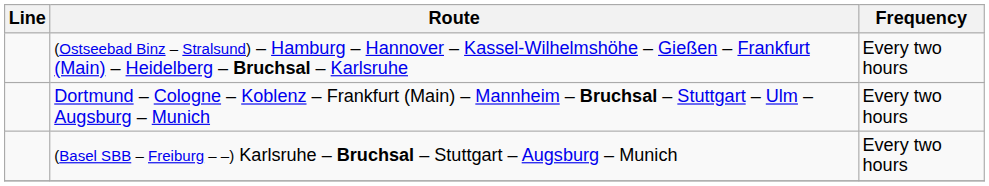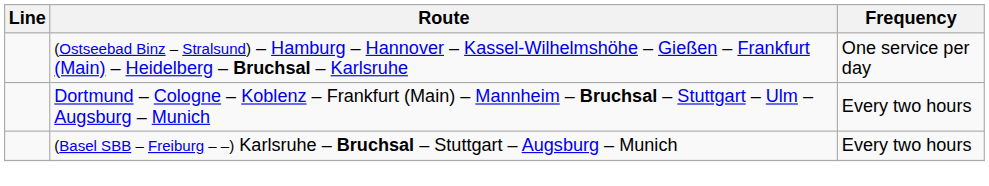(902, 57) Every two hours -> (906, 57) One service per day
